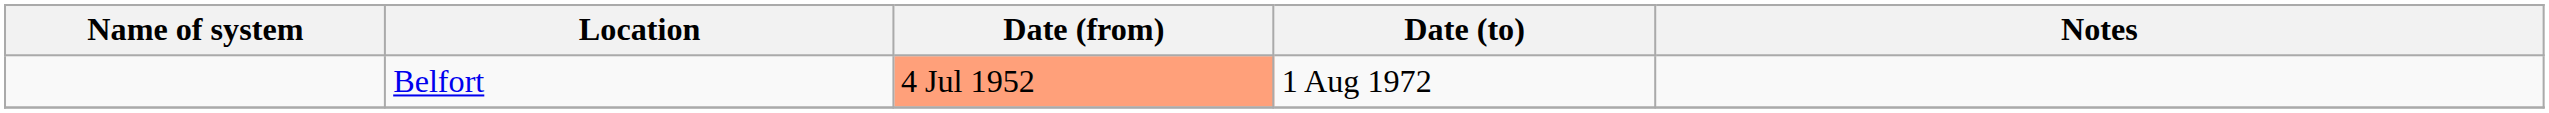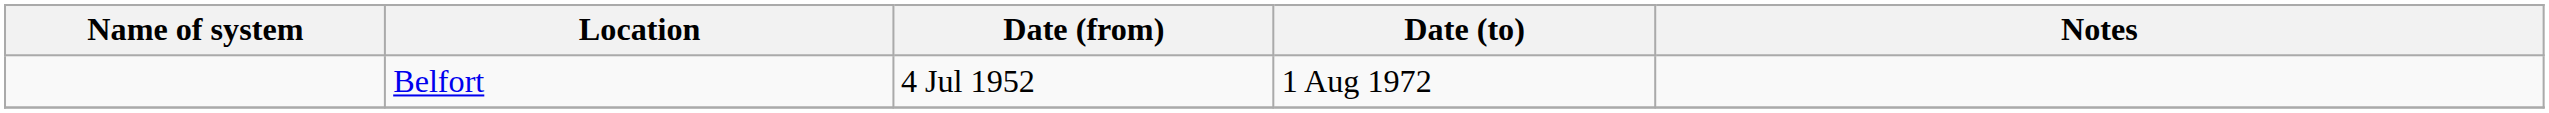(968, 81) lightsalmon background -> (968, 81) no background
